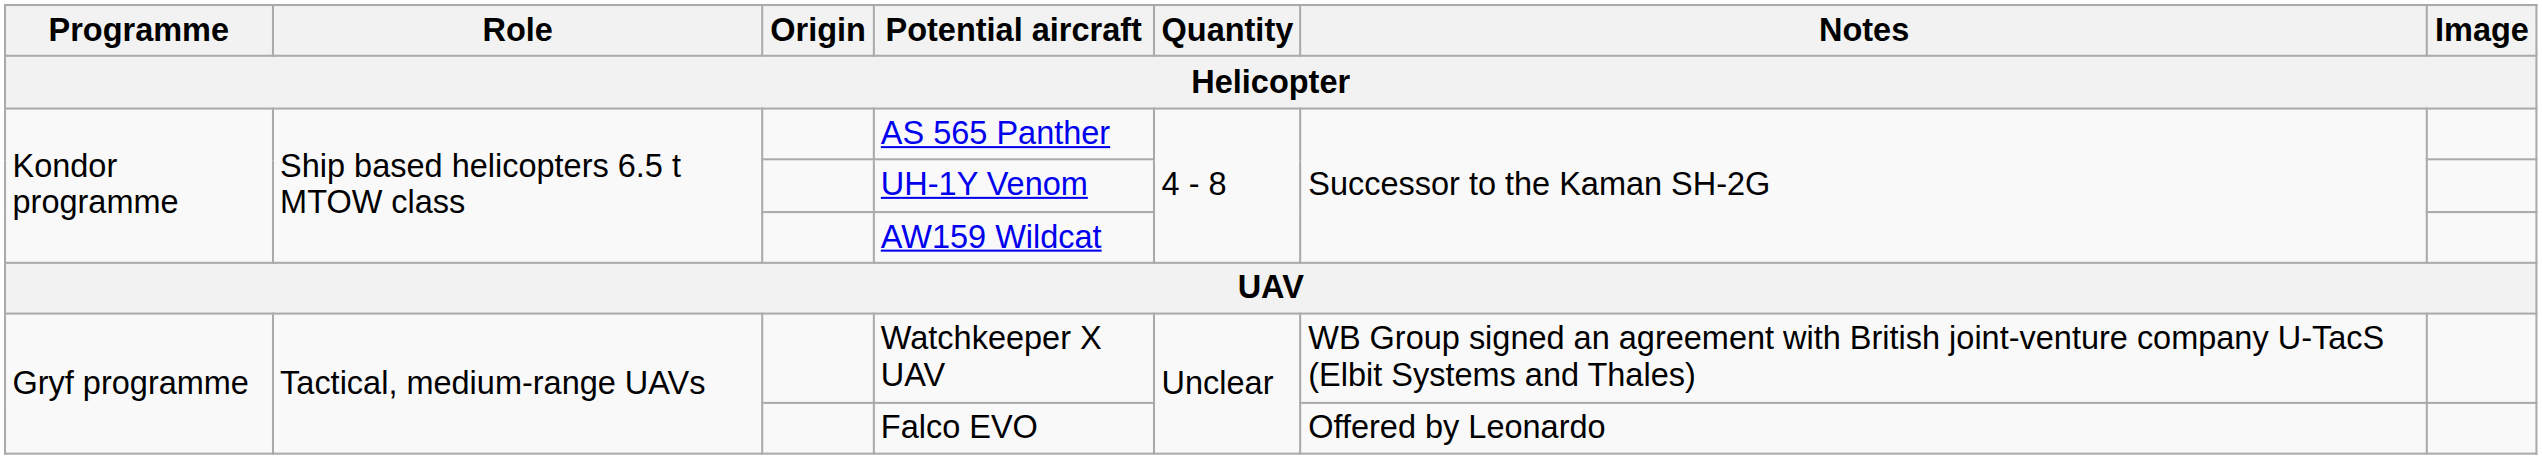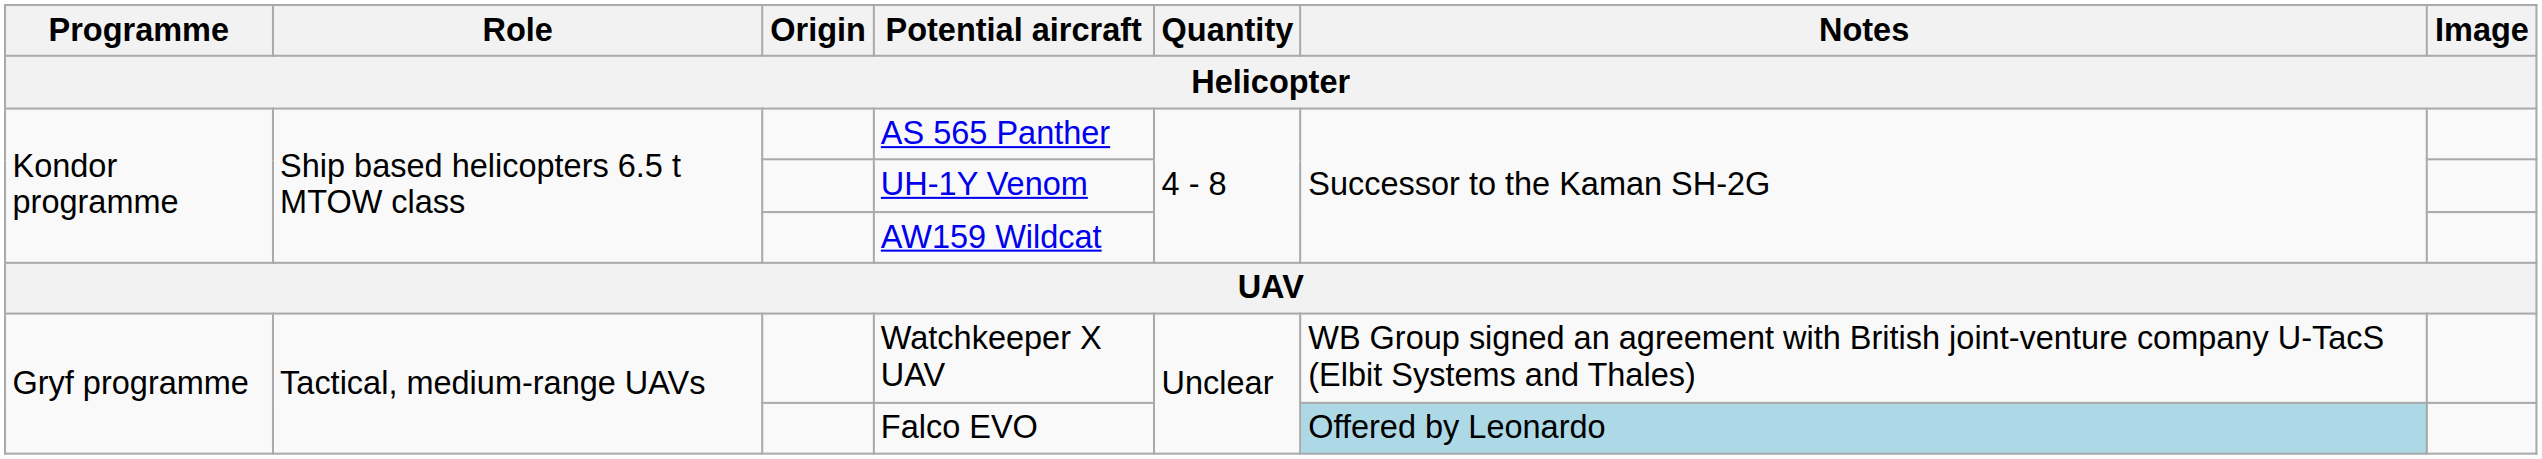(1457, 427) no background -> (1457, 427) lightblue background
